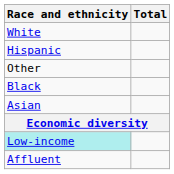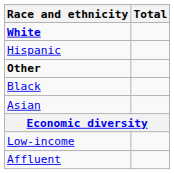(24, 32) normal -> (24, 32) bold
(24, 68) normal -> (24, 68) bold
(41, 141) paleturquoise background -> (41, 141) no background
